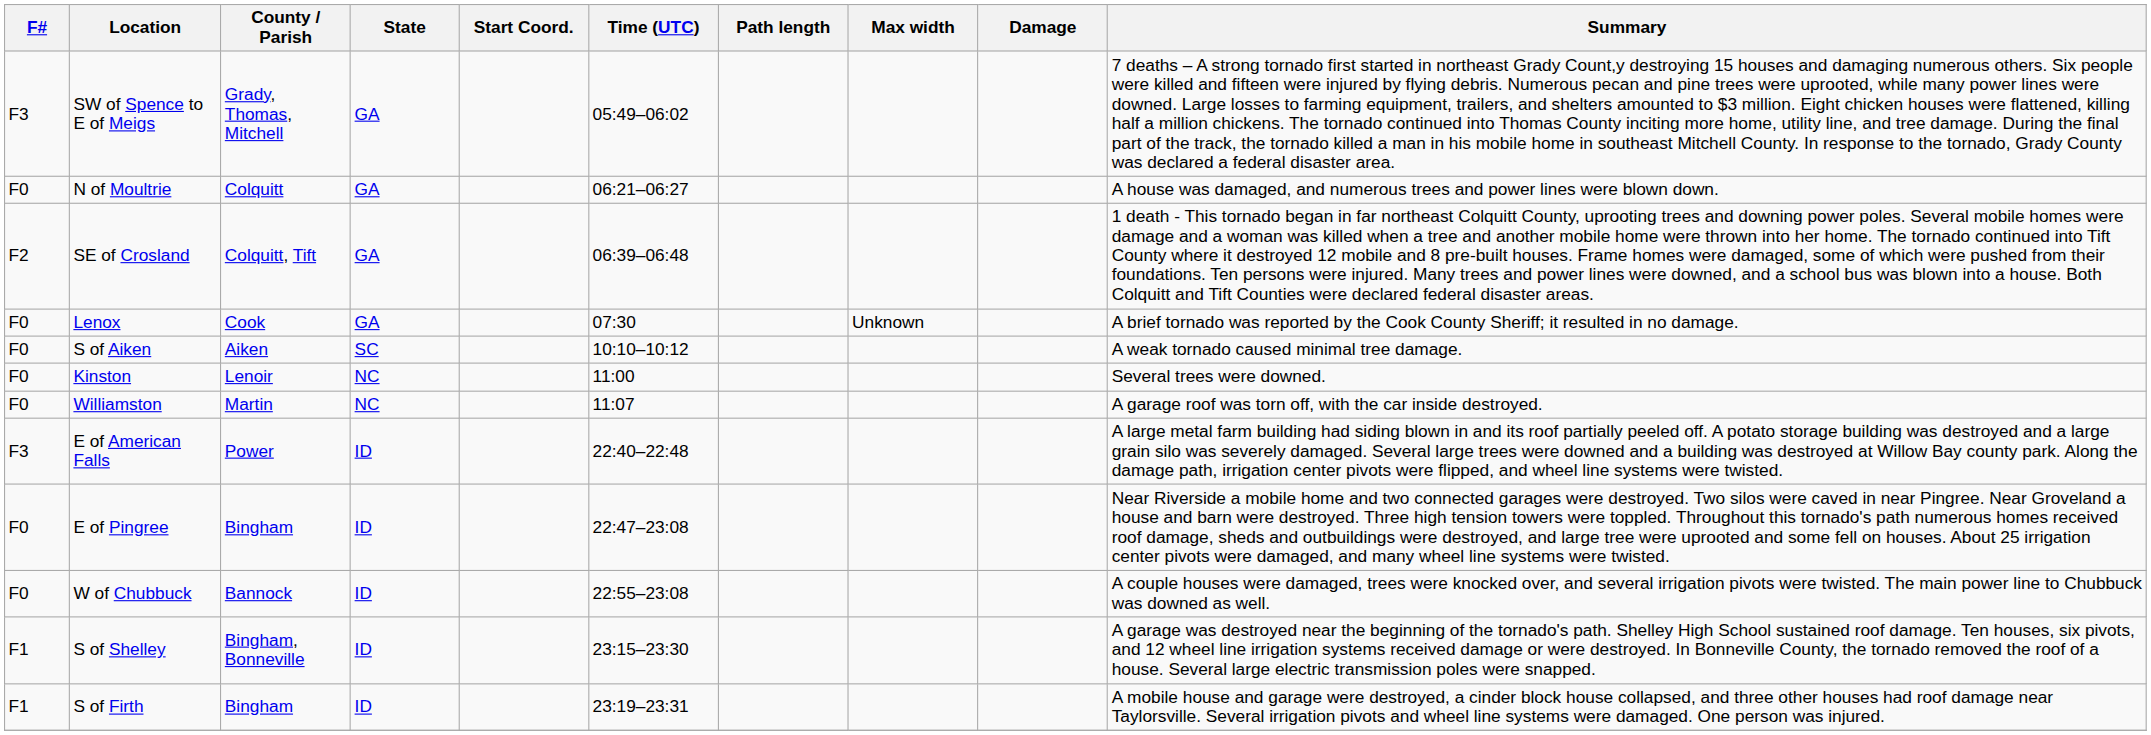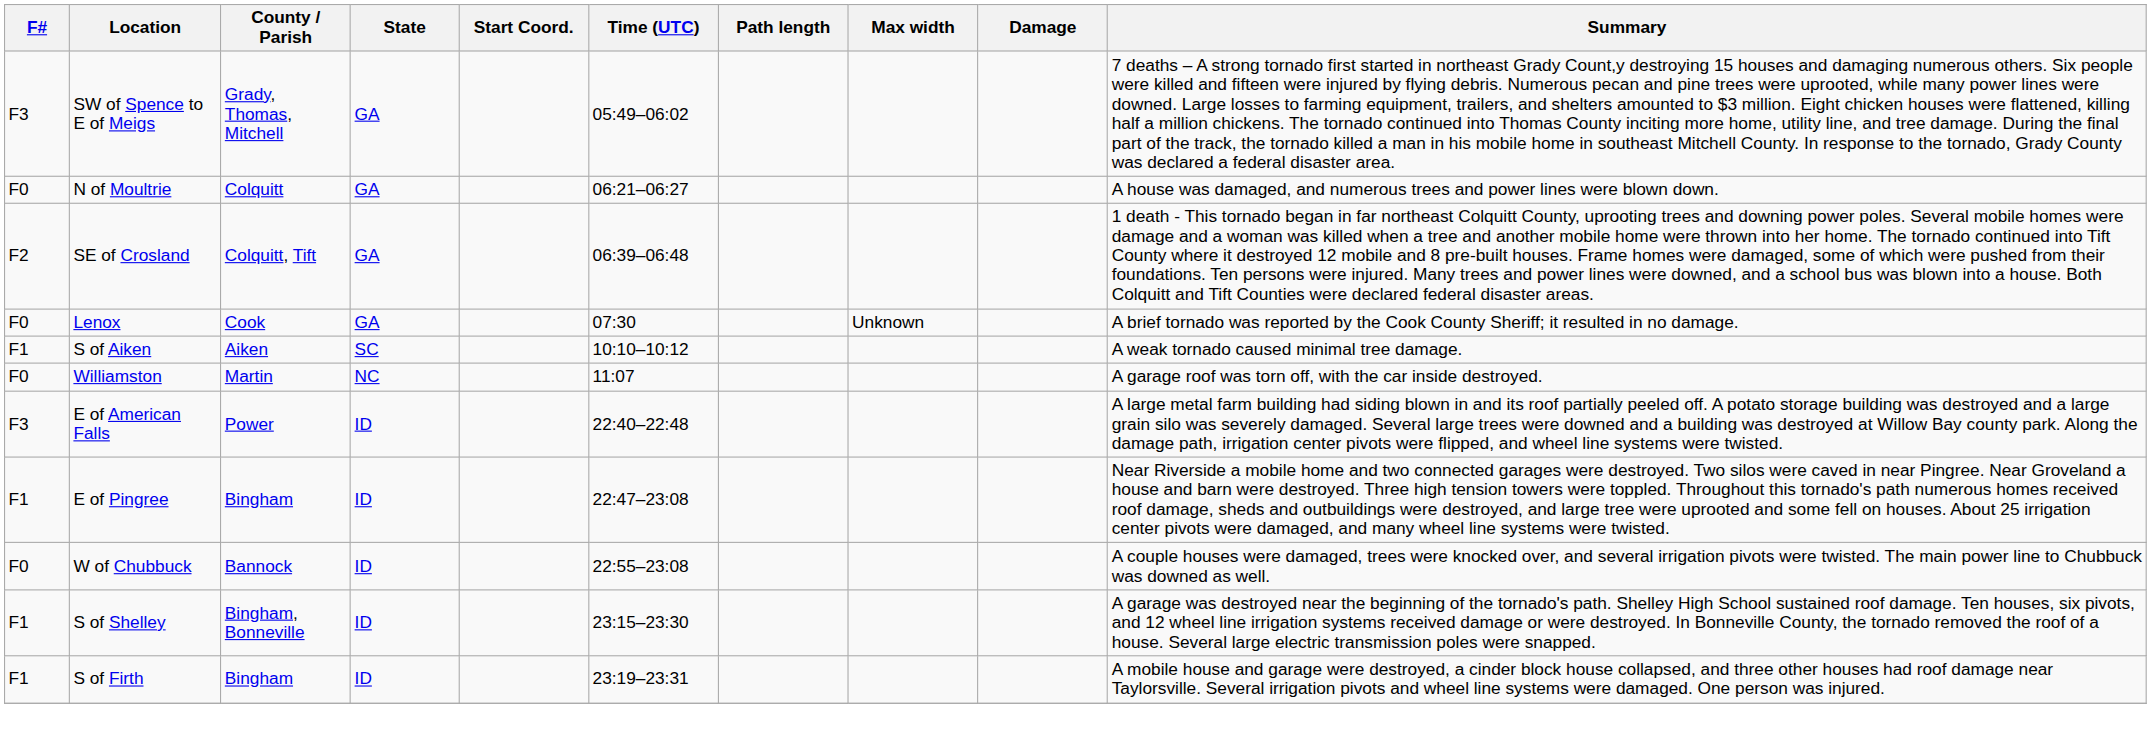(19, 349) F0 -> (19, 349) F1
- row: (102, 377)
(19, 527) F0 -> (19, 499) F1
